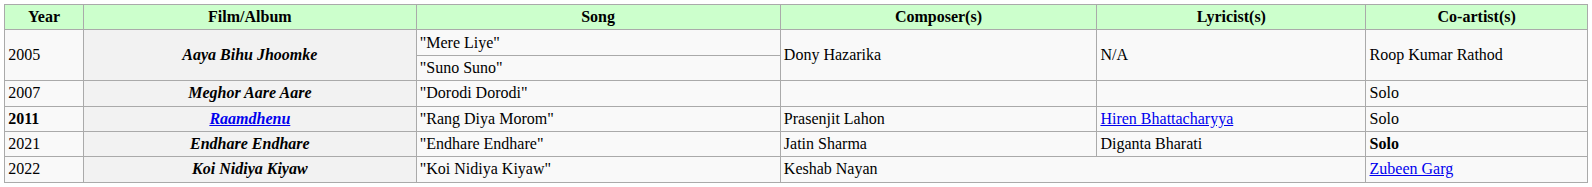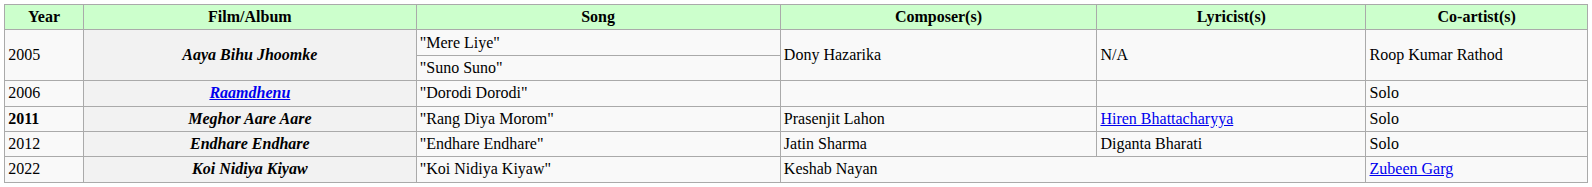(24, 93) 2007 -> (24, 93) 2006
(250, 93) Meghor Aare Aare -> (250, 93) Raamdhenu
(250, 118) Raamdhenu -> (250, 118) Meghor Aare Aare
(24, 144) 2021 -> (24, 144) 2012
(1384, 144) bold -> (1384, 144) normal
